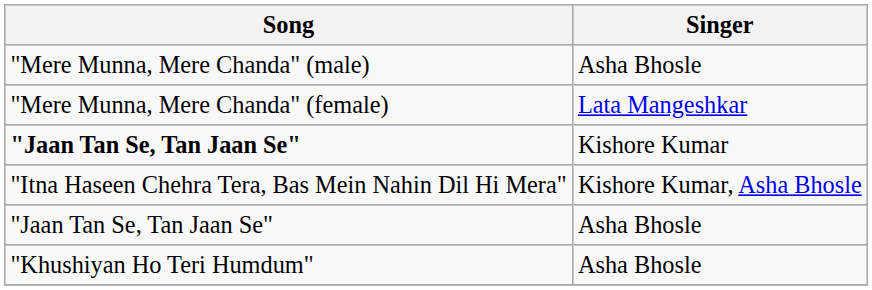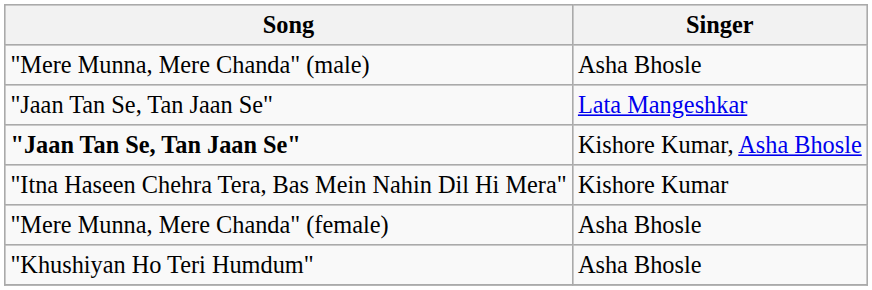(200, 104) "Mere Munna, Mere Chanda" (female) -> (142, 104) "Jaan Tan Se, Tan Jaan Se"
(653, 145) Kishore Kumar -> (720, 145) Kishore Kumar, Asha Bhosle
(720, 185) Kishore Kumar, Asha Bhosle -> (653, 185) Kishore Kumar
(142, 225) "Jaan Tan Se, Tan Jaan Se" -> (200, 225) "Mere Munna, Mere Chanda" (female)
